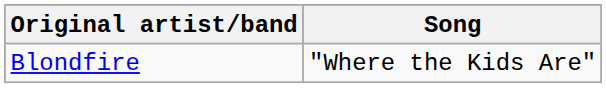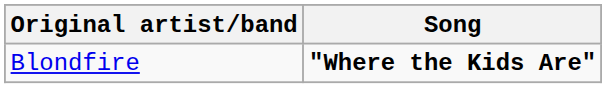(453, 63) normal -> (453, 63) bold
